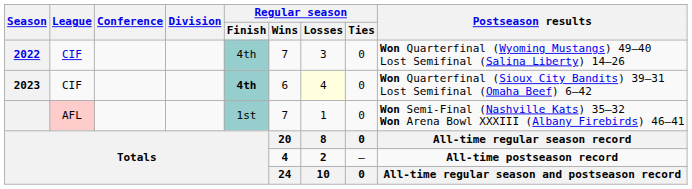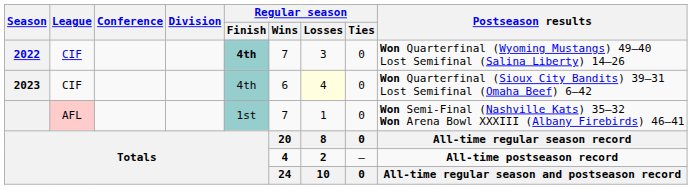(247, 55) normal -> (247, 55) bold
(247, 86) bold -> (247, 86) normal
